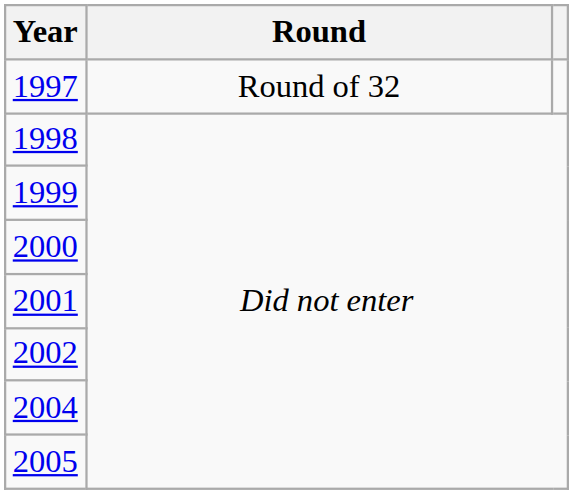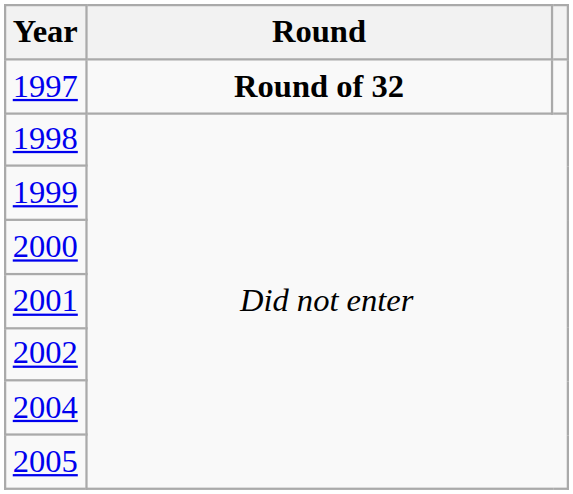(319, 85) normal -> (319, 85) bold
